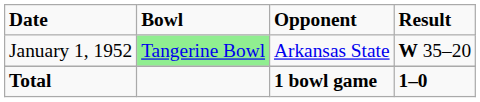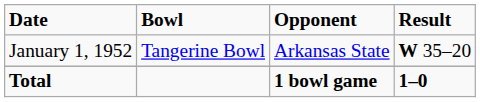(203, 50) lightgreen background -> (203, 50) no background
